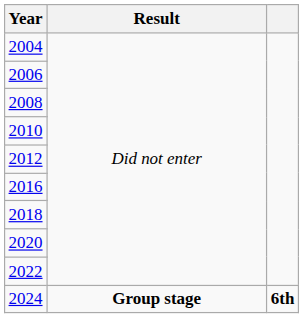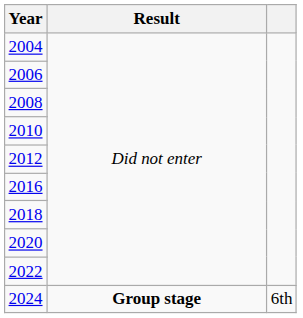(283, 299) bold -> (282, 299) normal
